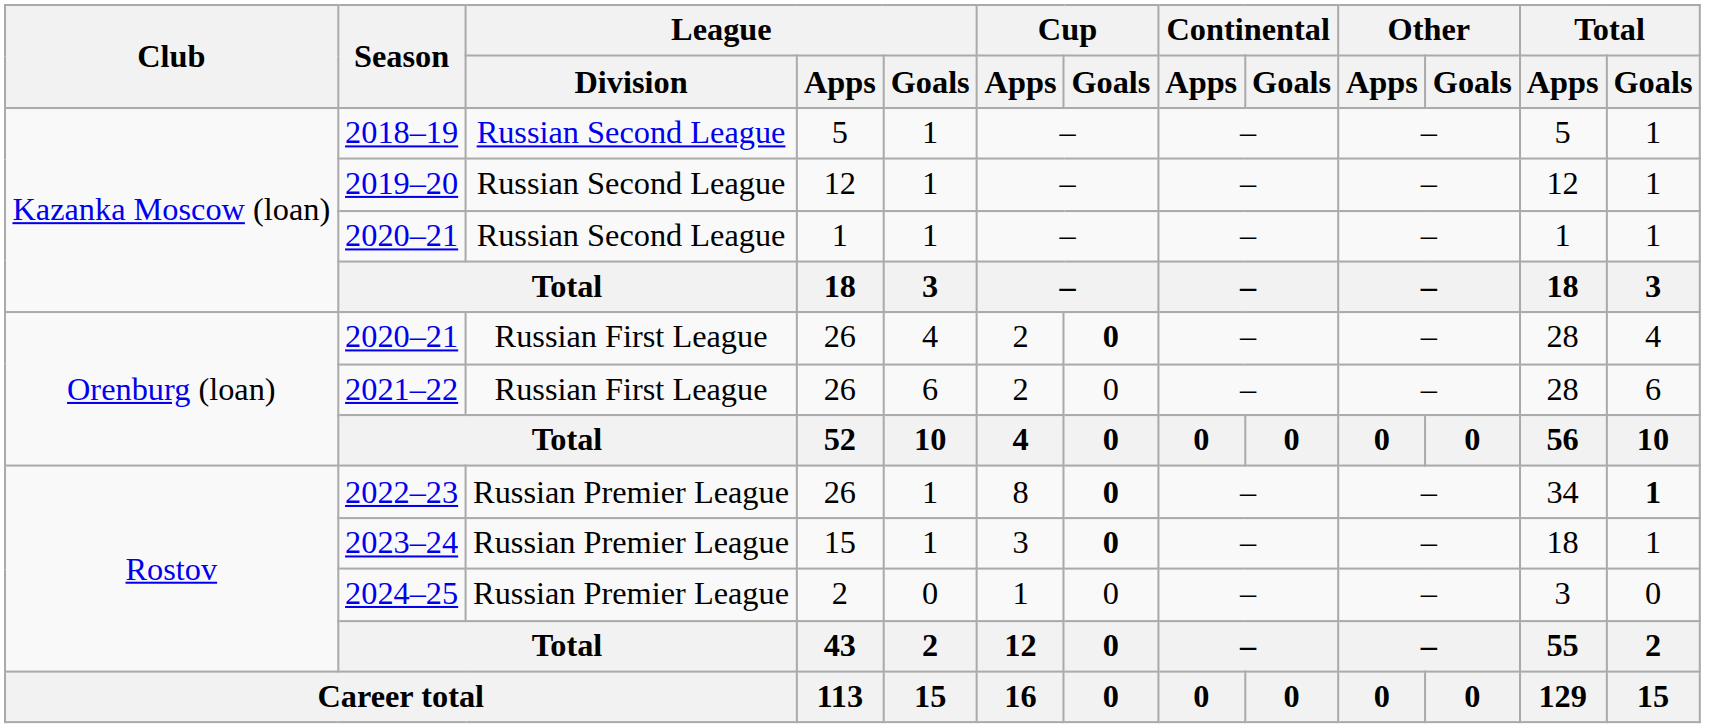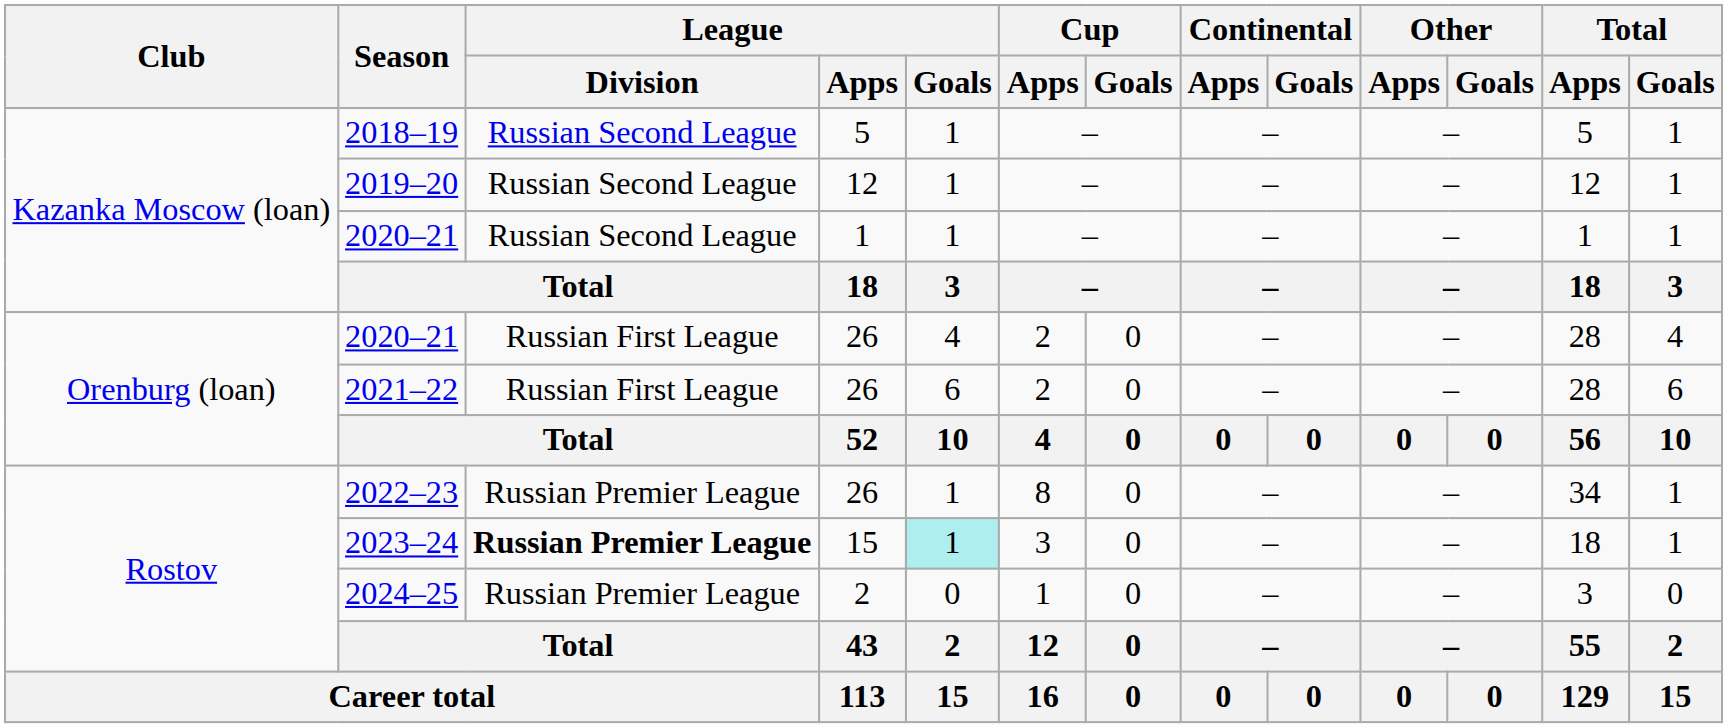(1111, 337) bold -> (1133, 337) normal
(1111, 491) bold -> (1133, 491) normal
(1653, 491) bold -> (1675, 491) normal
(631, 542) normal -> (642, 542) bold
(930, 542) no background -> (952, 542) paleturquoise background
(1111, 542) bold -> (1133, 542) normal
